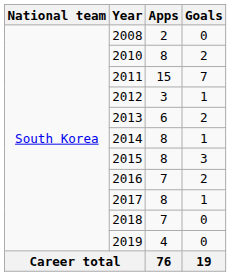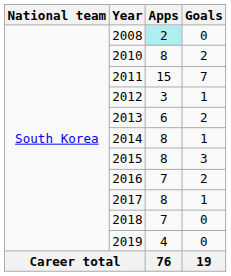(164, 35) no background -> (164, 35) paleturquoise background
